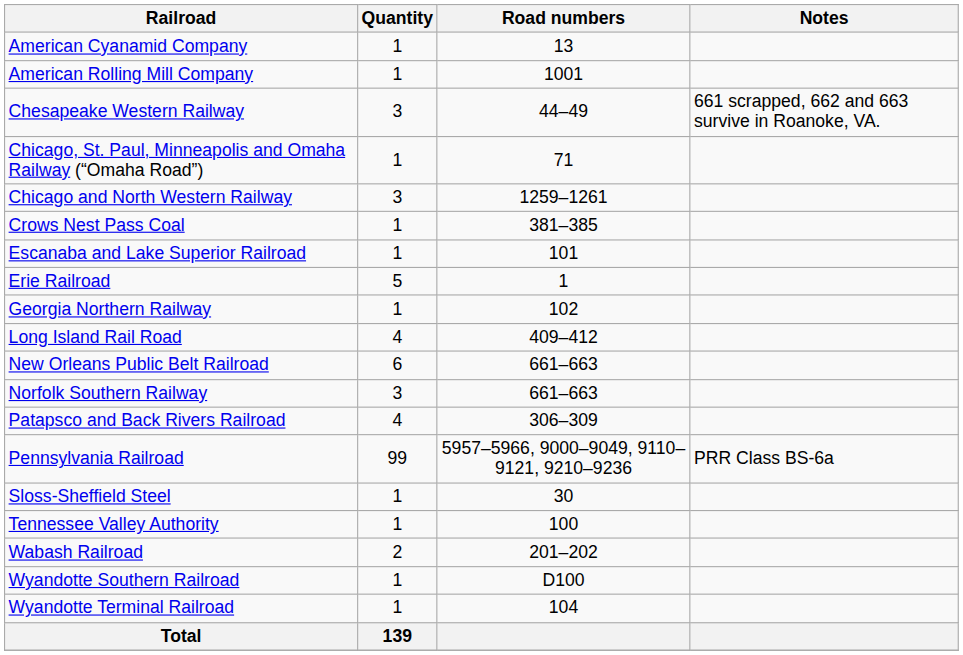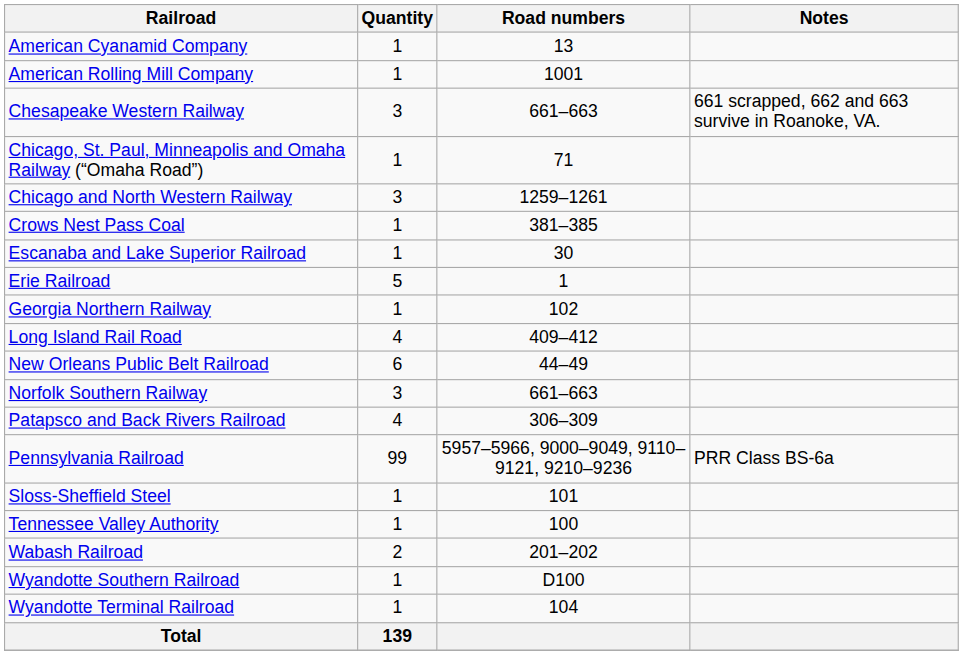(563, 112) 44–49 -> (563, 112) 661–663
(563, 253) 101 -> (563, 253) 30
(563, 365) 661–663 -> (563, 365) 44–49
(563, 496) 30 -> (563, 496) 101
